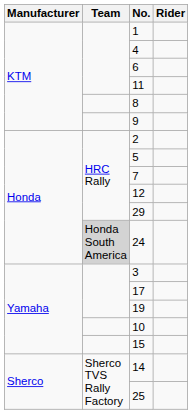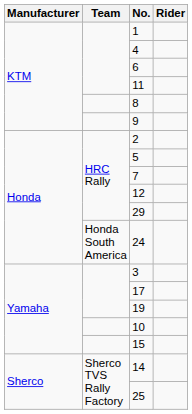(106, 242) lightgrey background -> (106, 242) no background
